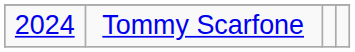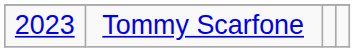(45, 25) 2024 -> (45, 25) 2023
